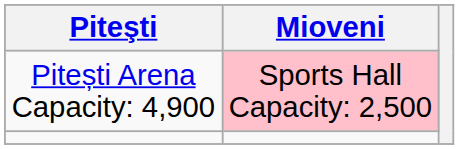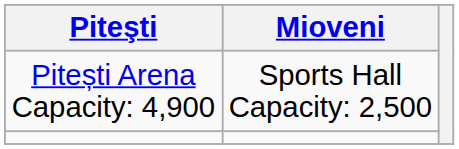(330, 90) pink background -> (330, 90) no background
